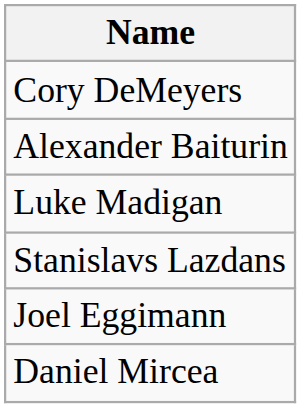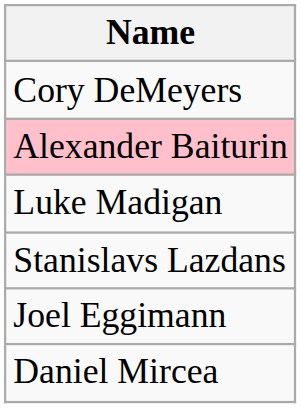(151, 145) no background -> (151, 145) pink background
